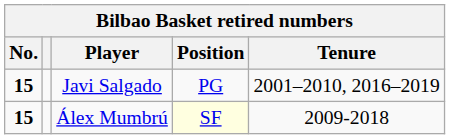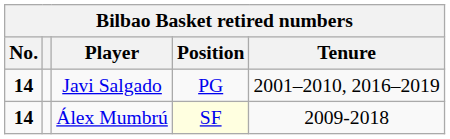(24, 85) 15 -> (24, 85) 14
(24, 117) 15 -> (24, 117) 14
